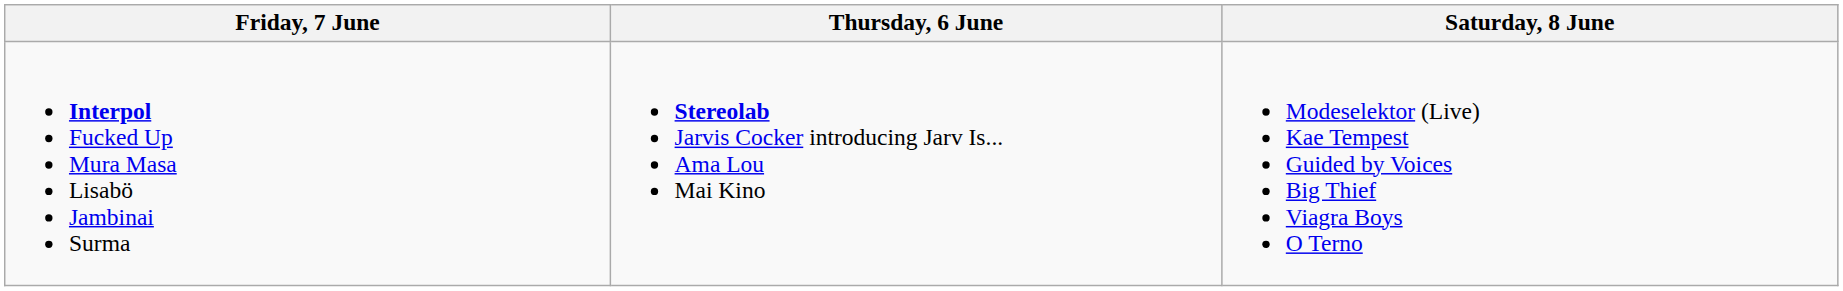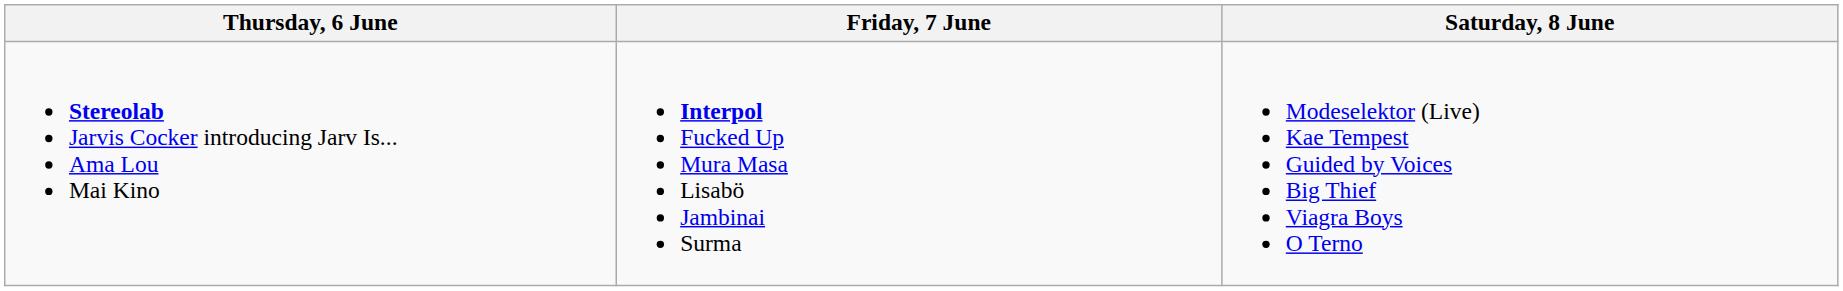columns swapped: (916, 23) <-> (308, 23)
